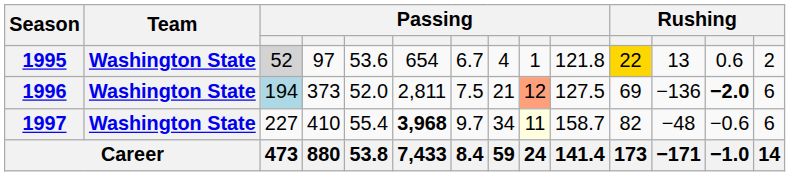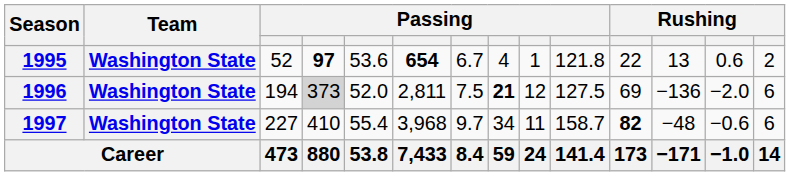(281, 60) lightgrey background -> (281, 60) no background
(324, 60) normal -> (324, 60) bold
(422, 60) normal -> (422, 60) bold
(630, 60) gold background -> (630, 60) no background
(281, 92) lightblue background -> (281, 92) no background
(324, 92) no background -> (324, 92) lightgrey background
(504, 92) normal -> (504, 92) bold
(535, 92) lightsalmon background -> (535, 92) no background
(730, 92) bold -> (730, 92) normal
(422, 123) bold -> (422, 123) normal
(535, 123) lightyellow background -> (535, 123) no background
(630, 123) normal -> (630, 123) bold
